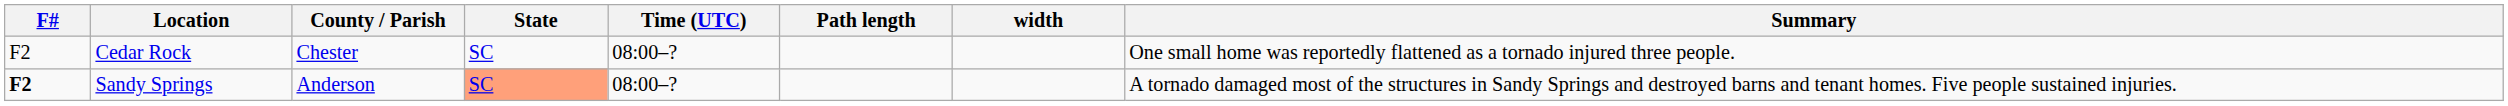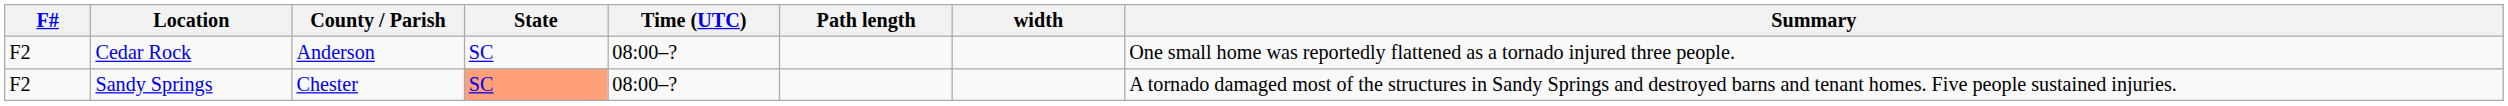(327, 52) Chester -> (336, 52) Anderson
(20, 84) bold -> (20, 84) normal
(336, 84) Anderson -> (327, 84) Chester
